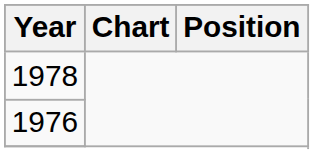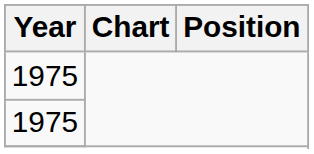(45, 75) 1978 -> (45, 75) 1975
(45, 122) 1976 -> (45, 122) 1975
